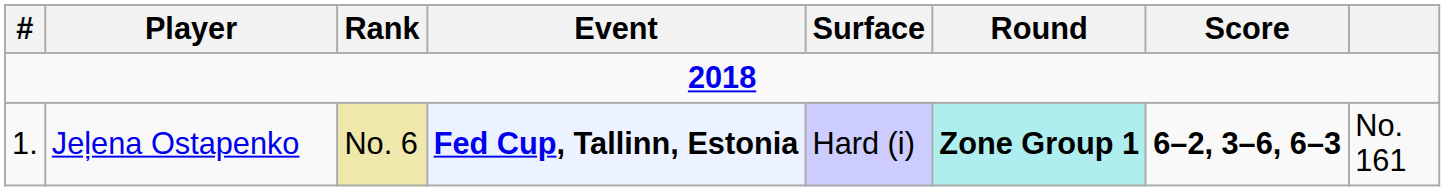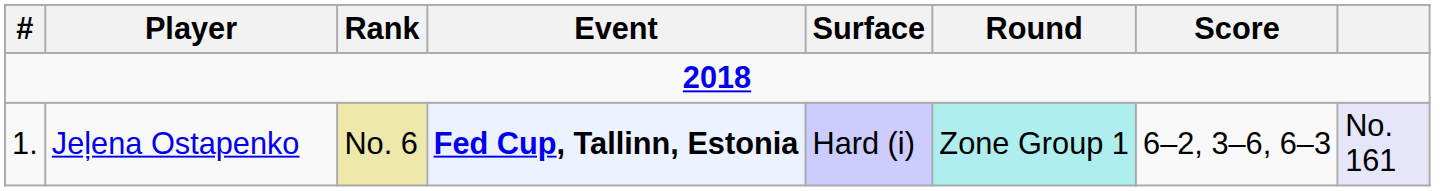(1039, 143) bold -> (1034, 143) normal
(1247, 143) bold -> (1237, 143) normal
(1381, 143) no background -> (1371, 143) lavender background
